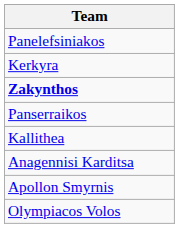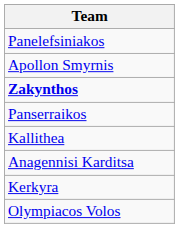(33, 65) Kerkyra -> (61, 65) Apollon Smyrnis
(61, 187) Apollon Smyrnis -> (33, 187) Kerkyra
